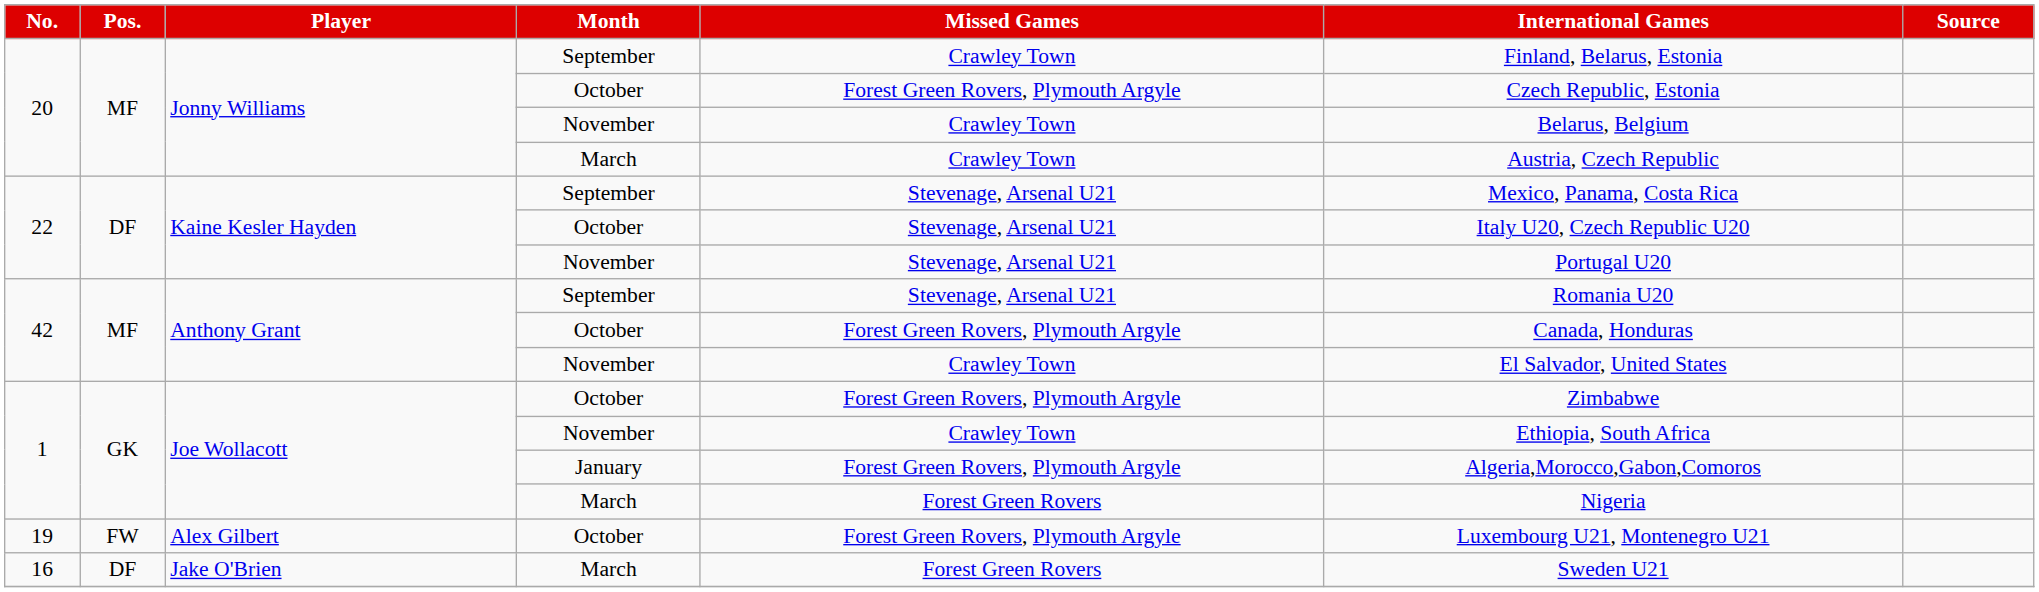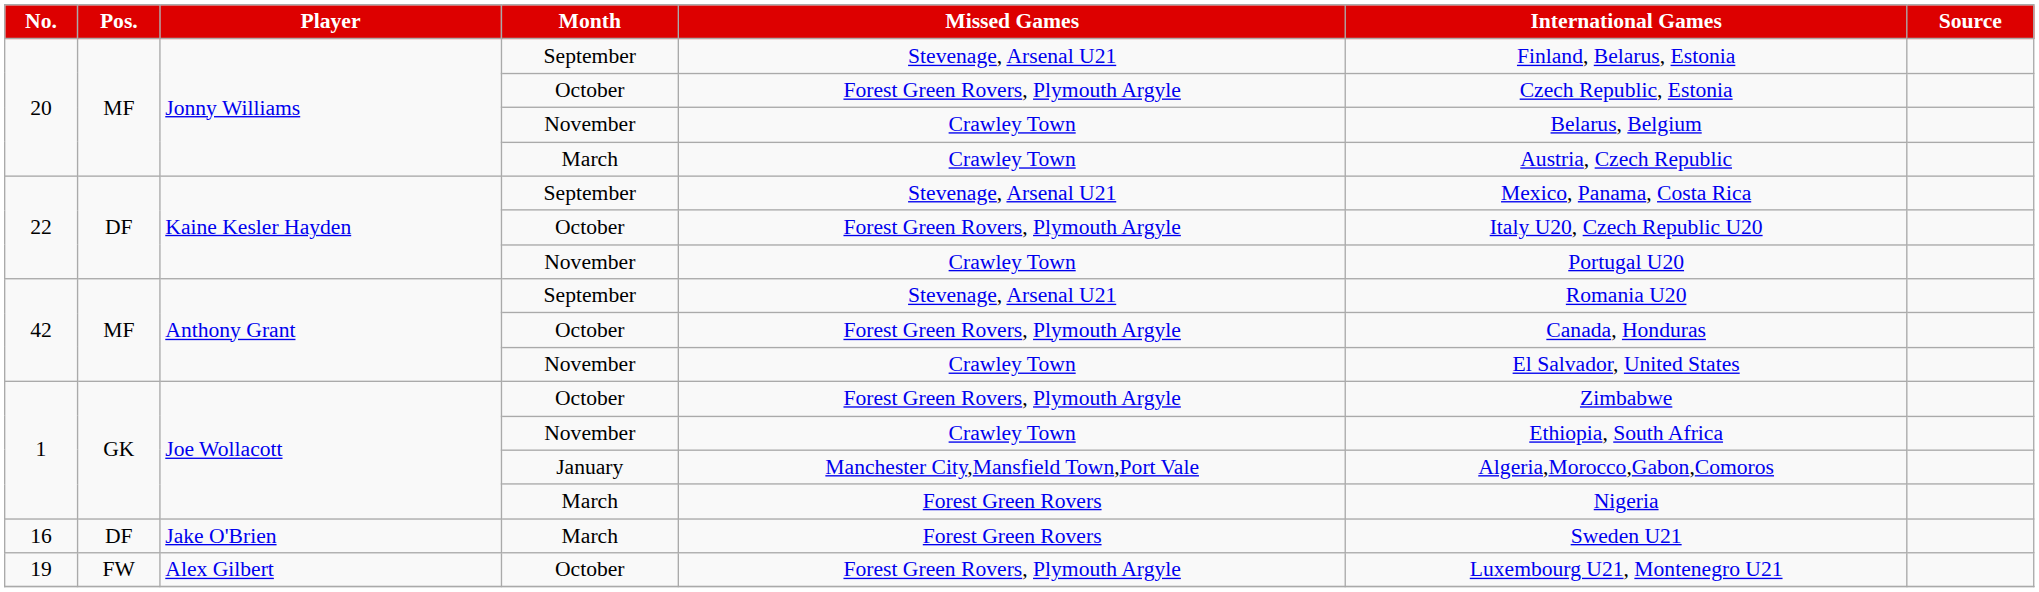(1012, 55) Crawley Town -> (1012, 55) Stevenage, Arsenal U21
(1012, 227) Stevenage, Arsenal U21 -> (1012, 227) Forest Green Rovers, Plymouth Argyle
(1012, 261) Stevenage, Arsenal U21 -> (1012, 261) Crawley Town
(1012, 466) Forest Green Rovers, Plymouth Argyle -> (1012, 466) Manchester City,Mansfield Town,Port Vale
rows swapped: (42, 535) <-> (42, 569)
